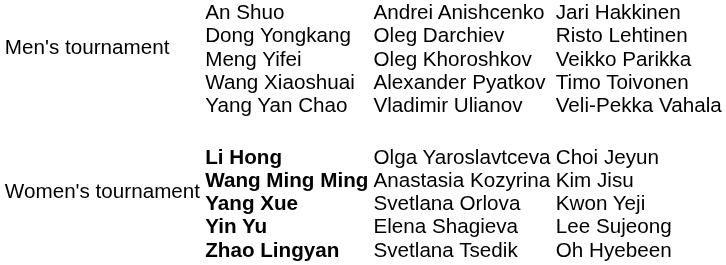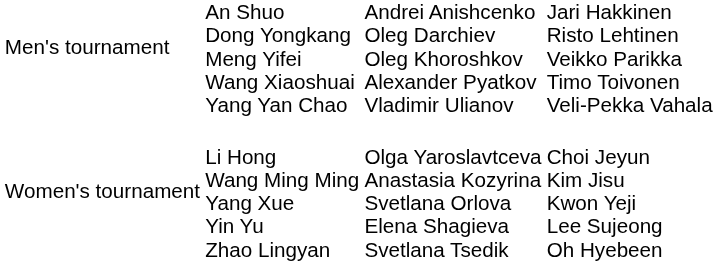(287, 203) bold -> (282, 203) normal
